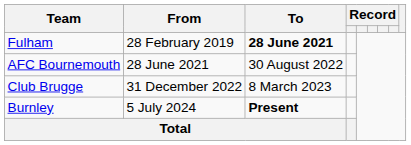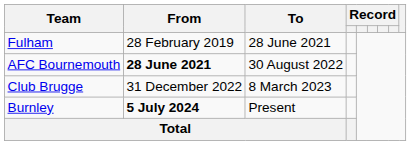(291, 43) bold -> (290, 43) normal
(168, 64) normal -> (169, 64) bold
(161, 107) normal -> (163, 107) bold
(273, 107) bold -> (272, 107) normal
